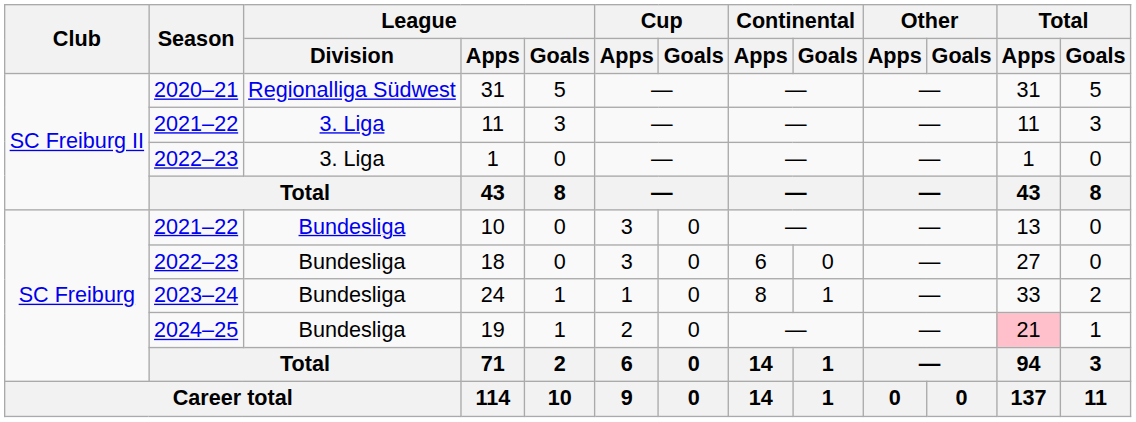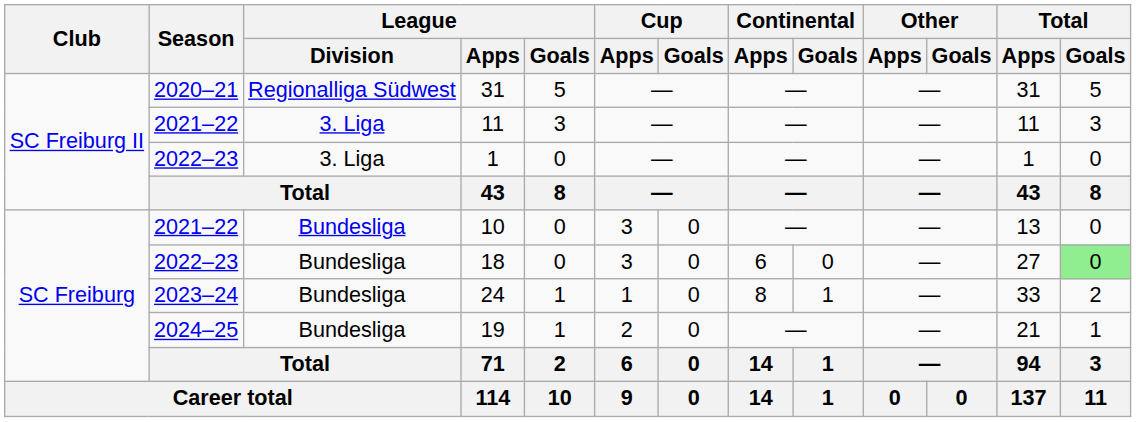(1096, 261) no background -> (1096, 261) lightgreen background
(1029, 329) pink background -> (1029, 329) no background
